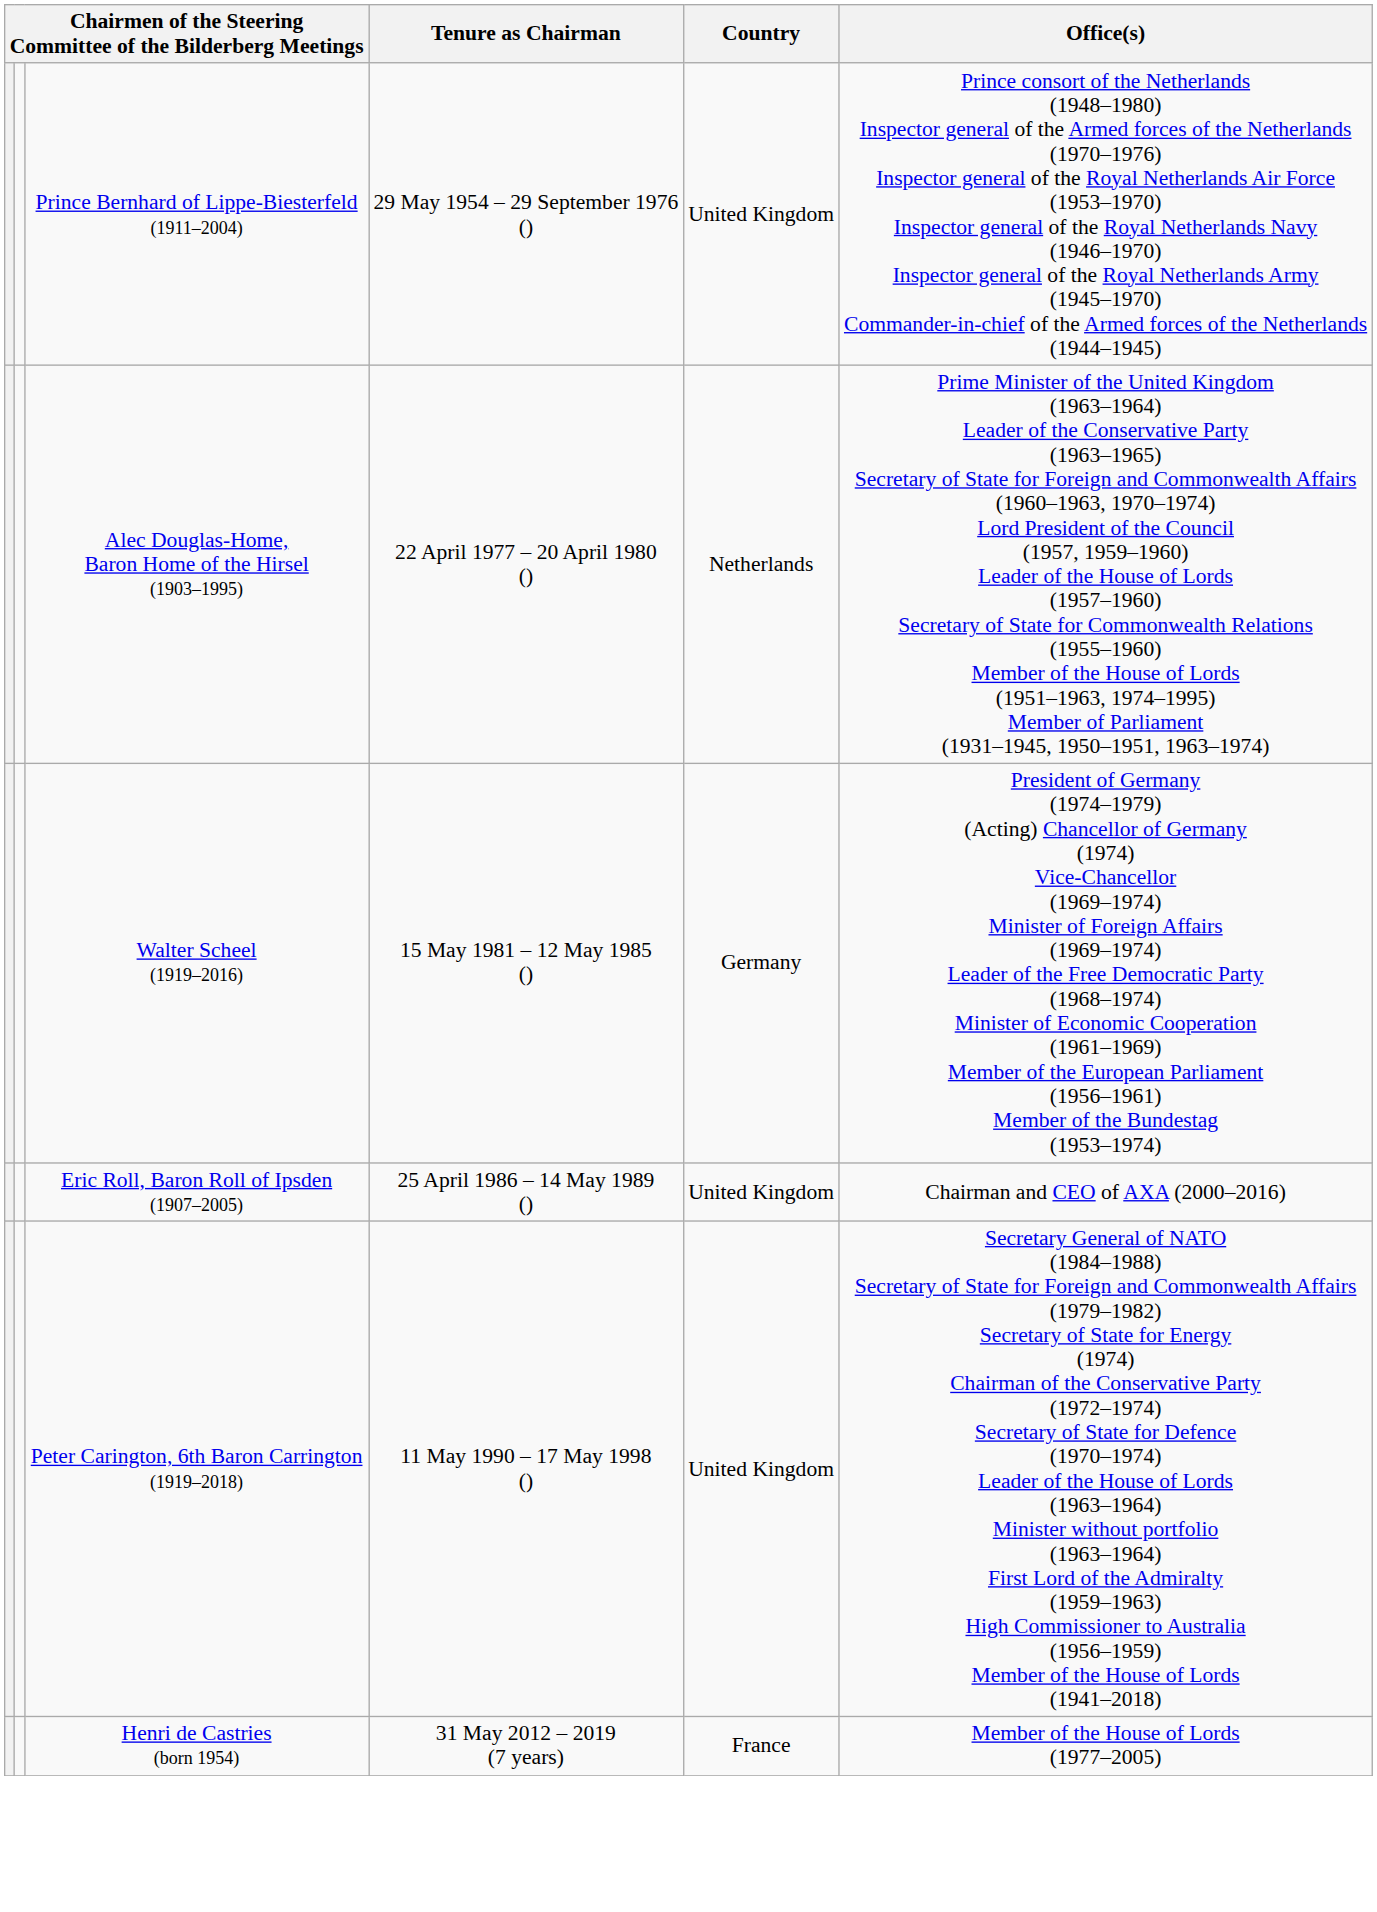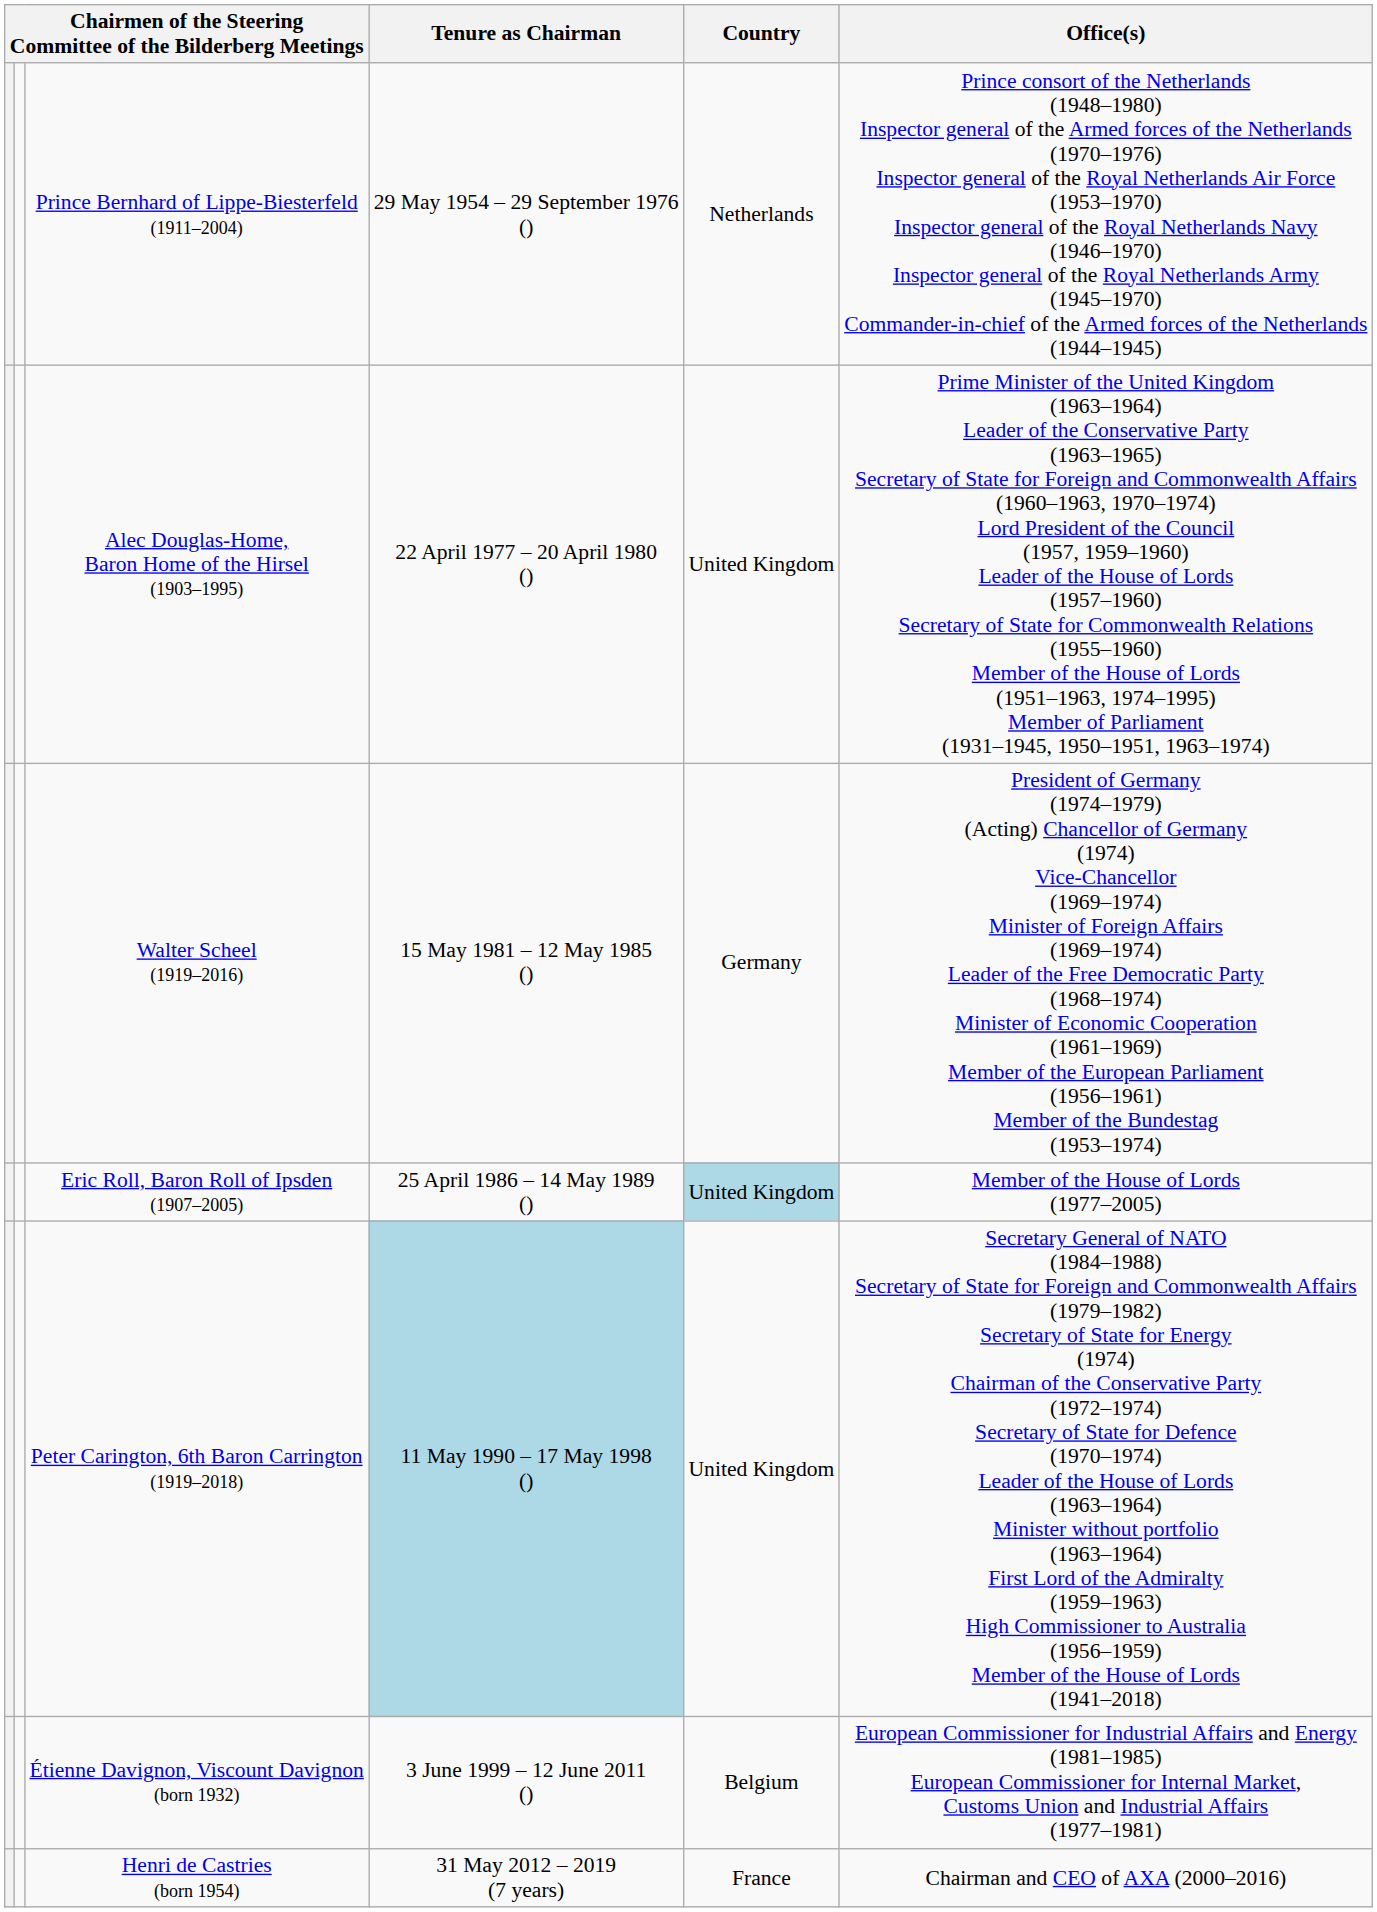(761, 213) United Kingdom -> (761, 213) Netherlands
(761, 563) Netherlands -> (761, 563) United Kingdom
(761, 1191) no background -> (761, 1191) lightblue background
(1106, 1191) Chairman and CEO of AXA (2000–2016) -> (1106, 1191) Member of the House of Lords (1977–2005)
(526, 1468) no background -> (526, 1468) lightblue background
+ row: (197, 1782)
(1106, 1745) Member of the House of Lords (1977–2005) -> (1106, 1877) Chairman and CEO of AXA (2000–2016)
